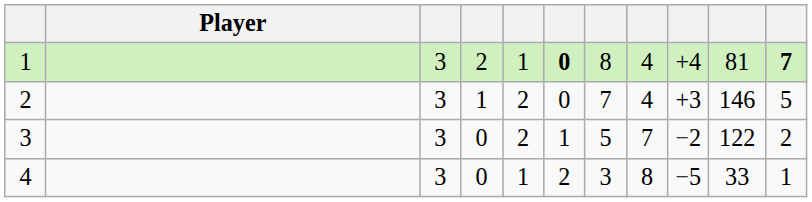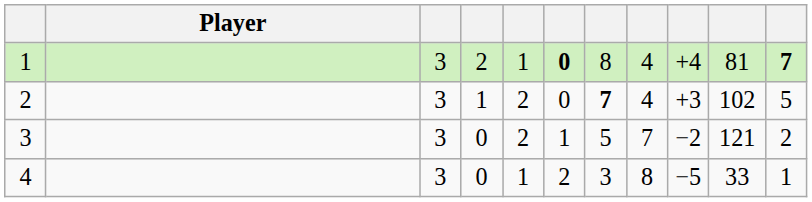(606, 100) normal -> (606, 100) bold
(737, 100) 146 -> (737, 100) 102
(737, 138) 122 -> (737, 138) 121
